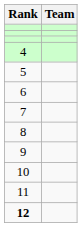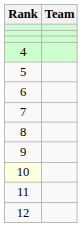(23, 172) no background -> (23, 172) lightyellow background
(23, 212) bold -> (23, 212) normal
